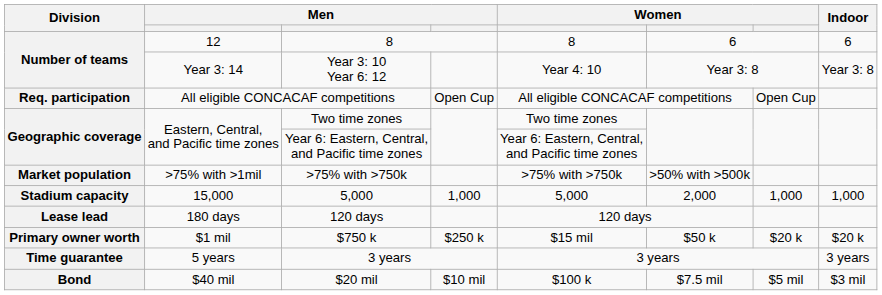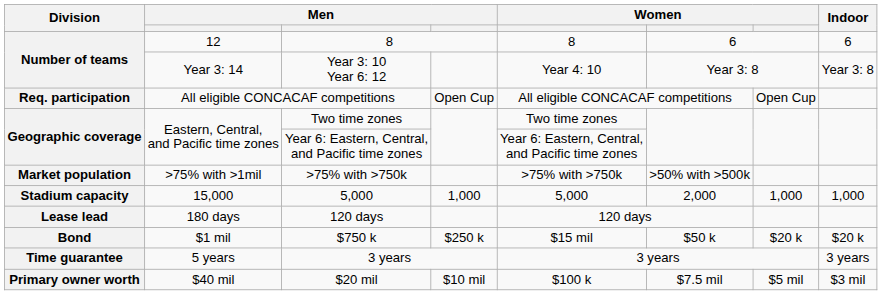(75, 237) Primary owner worth -> (75, 237) Bond
(75, 279) Bond -> (75, 279) Primary owner worth
